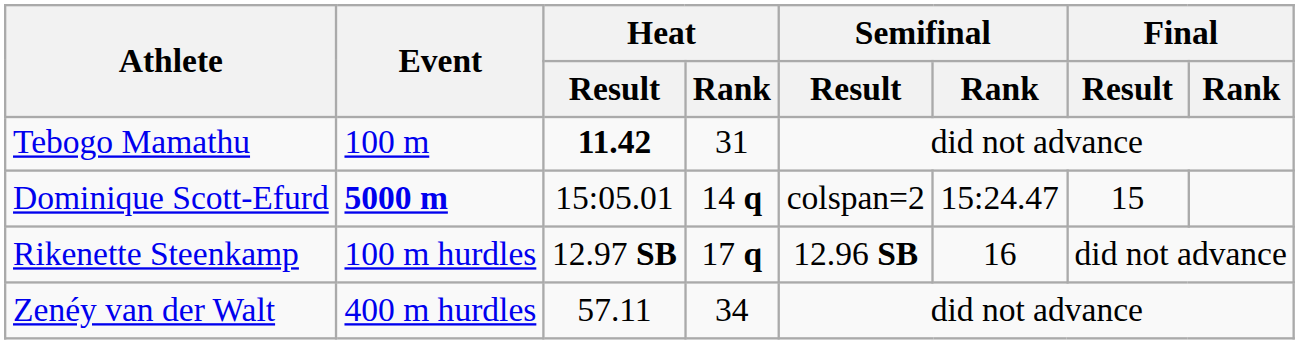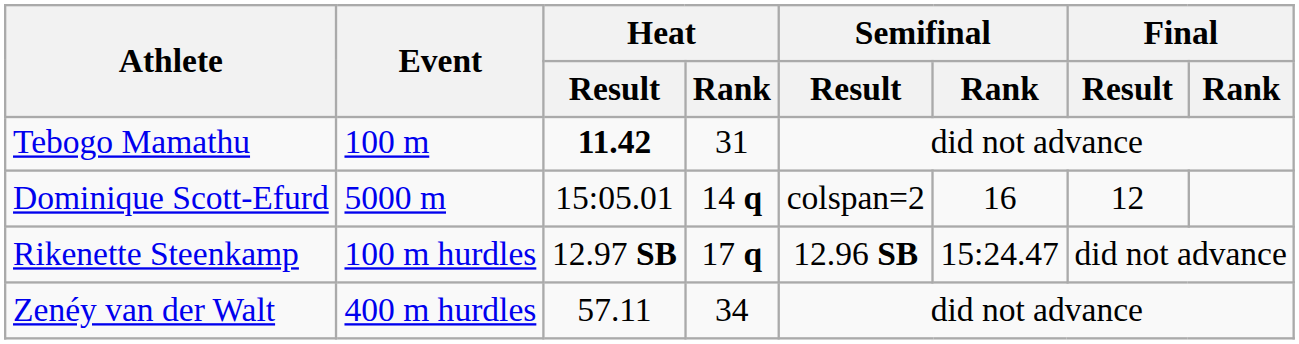(396, 198) bold -> (395, 198) normal
(1000, 198) 15:24.47 -> (1000, 198) 16
(1127, 198) 15 -> (1127, 198) 12
(1000, 253) 16 -> (1000, 253) 15:24.47
